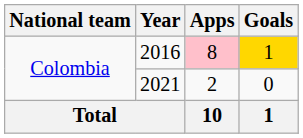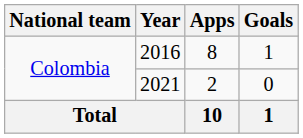(212, 52) pink background -> (212, 52) no background
(268, 52) gold background -> (268, 52) no background
